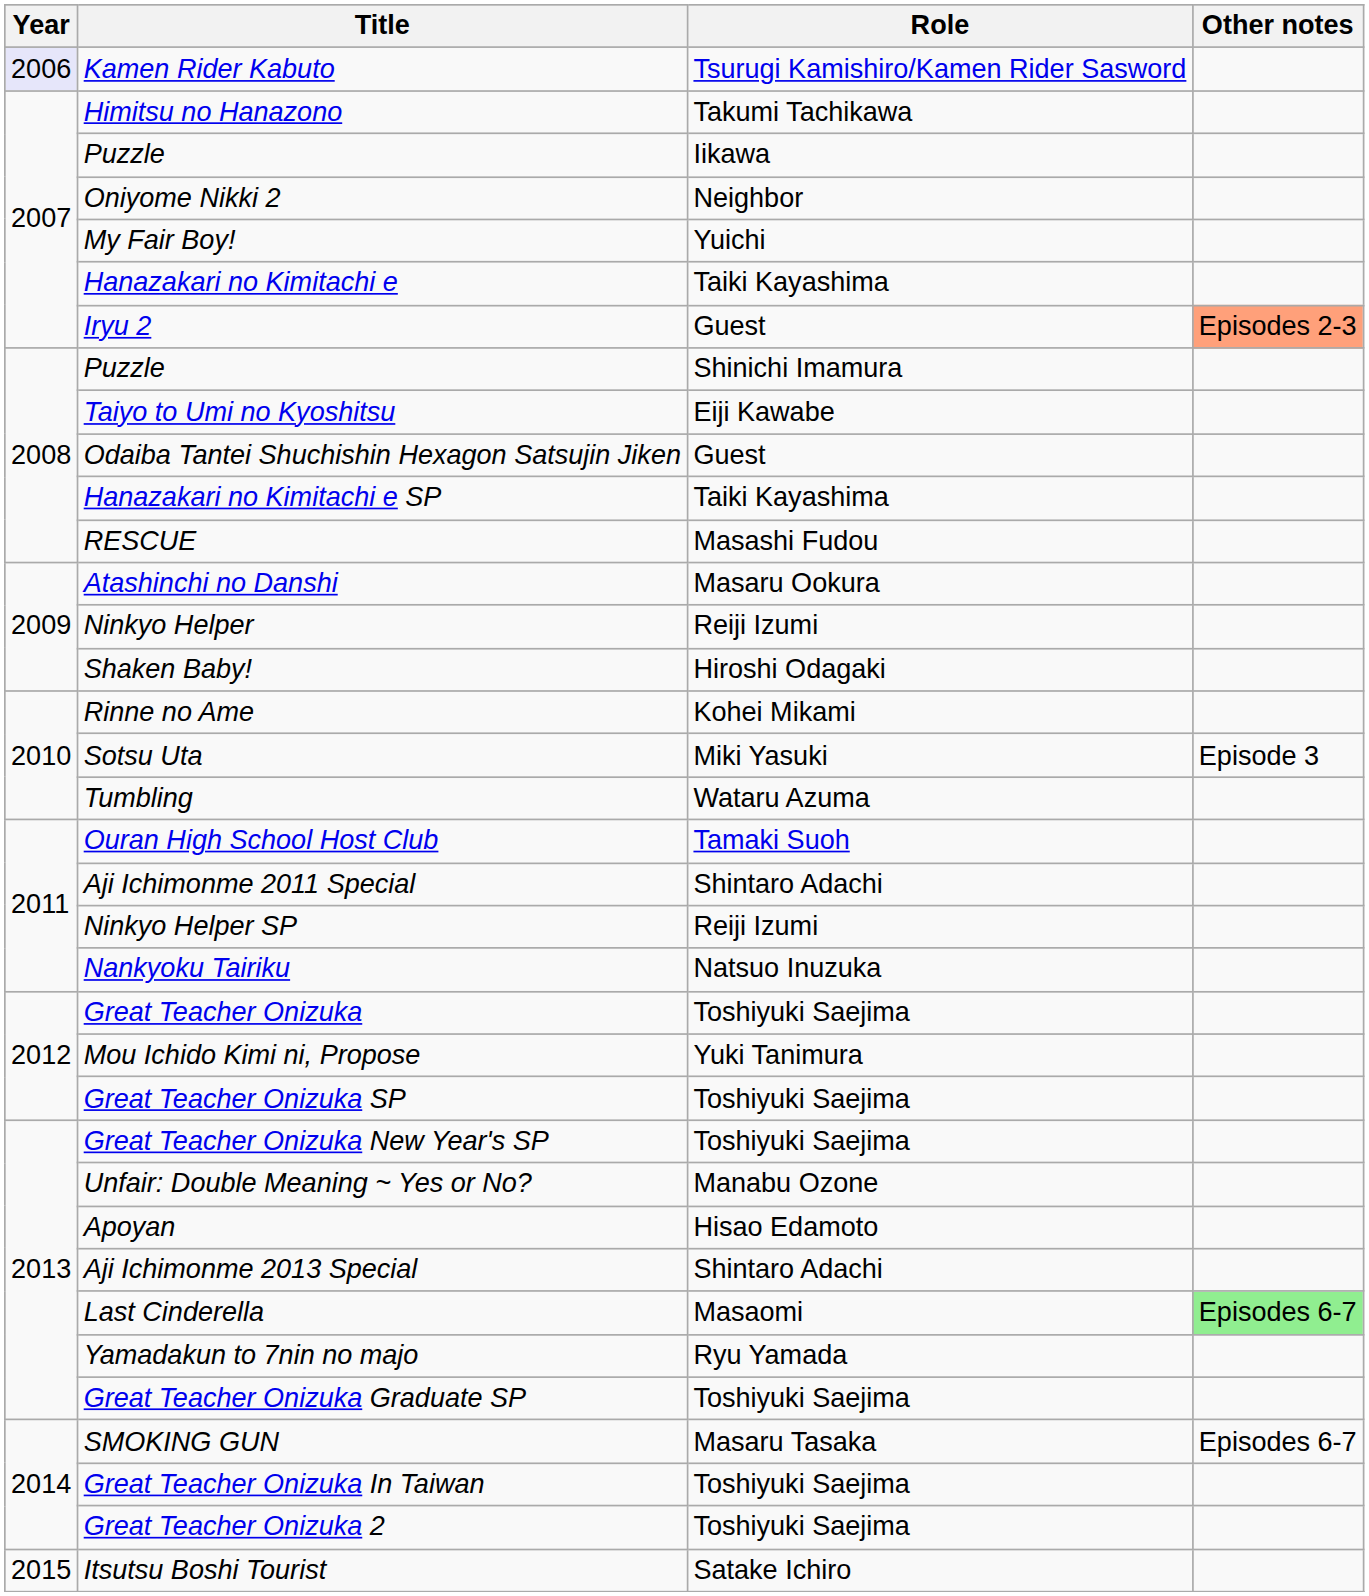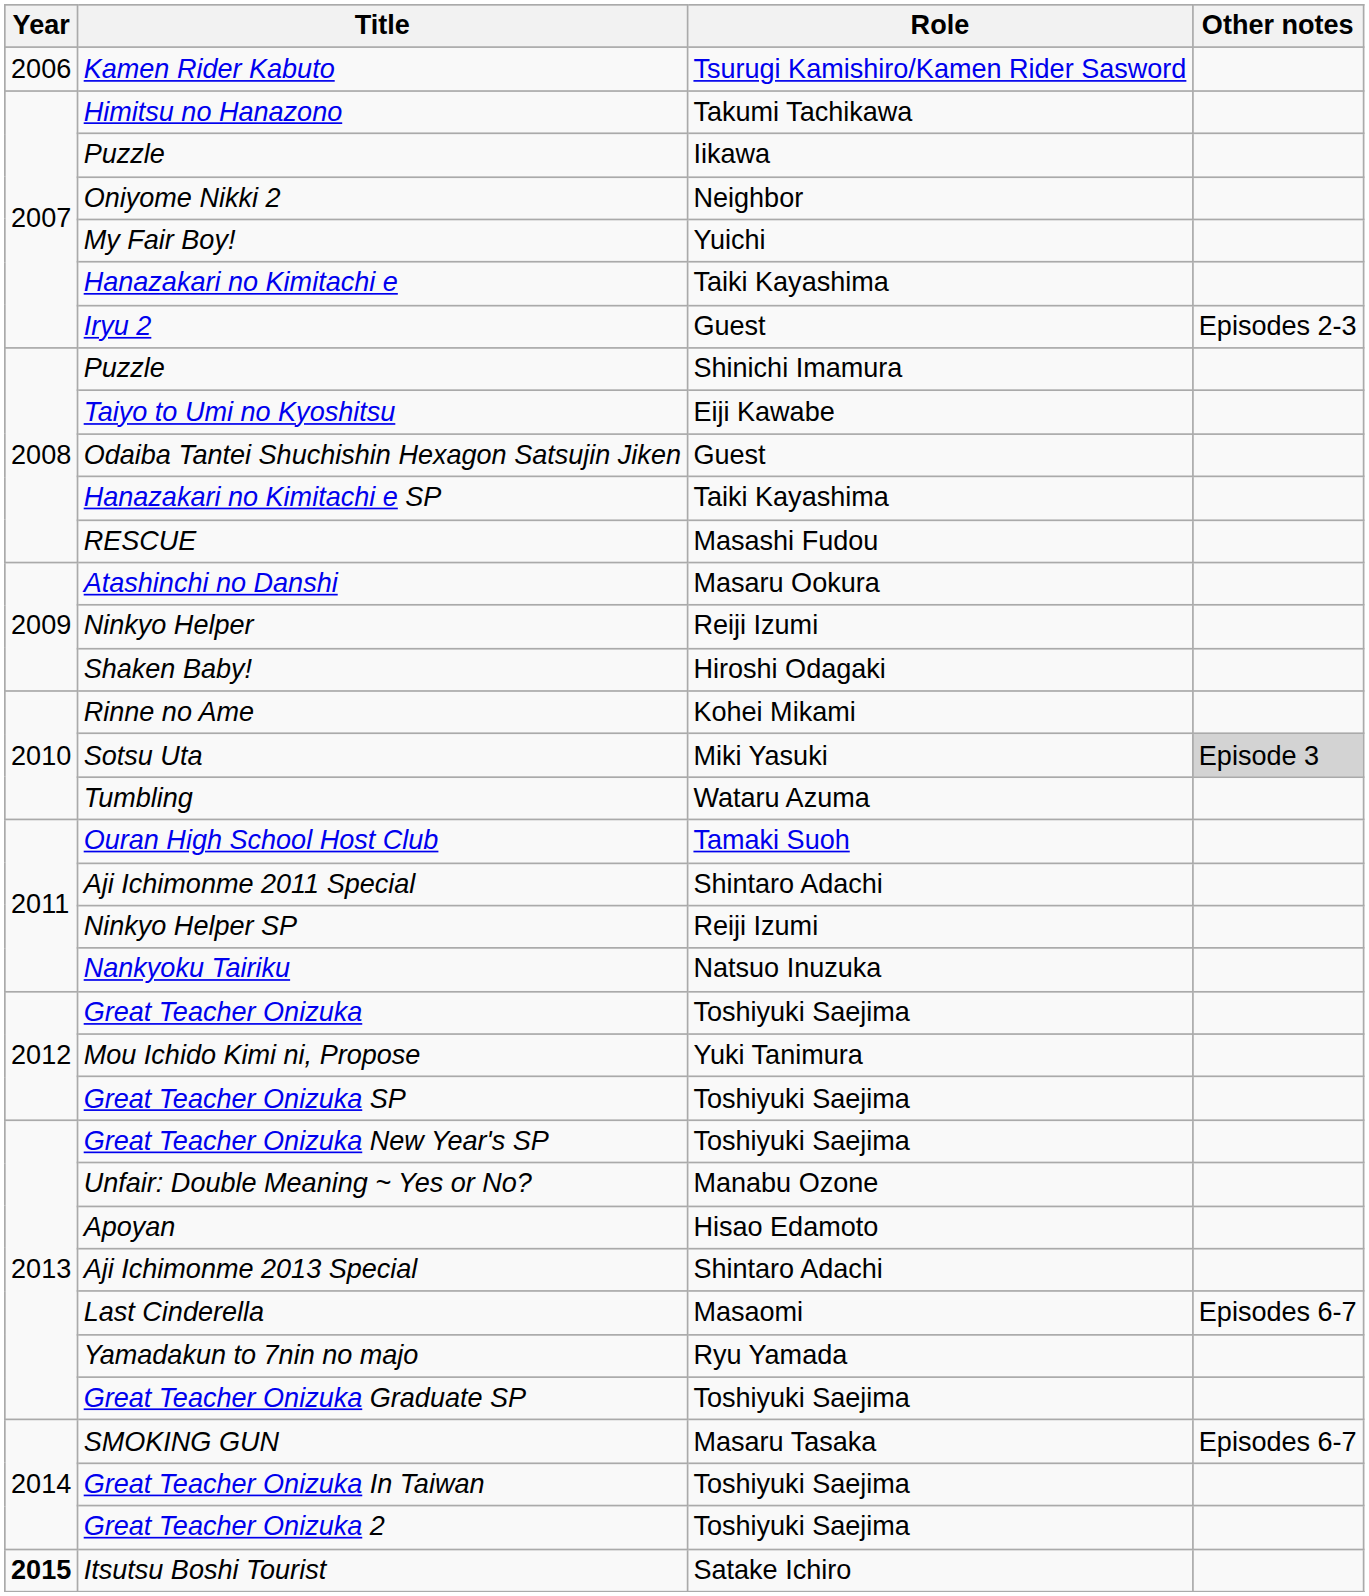(41, 68) lavender background -> (41, 68) no background
(1278, 326) lightsalmon background -> (1278, 326) no background
(1259, 754) no background -> (1259, 754) lightgrey background
(1278, 1312) lightgreen background -> (1278, 1312) no background
(41, 1569) normal -> (41, 1569) bold
